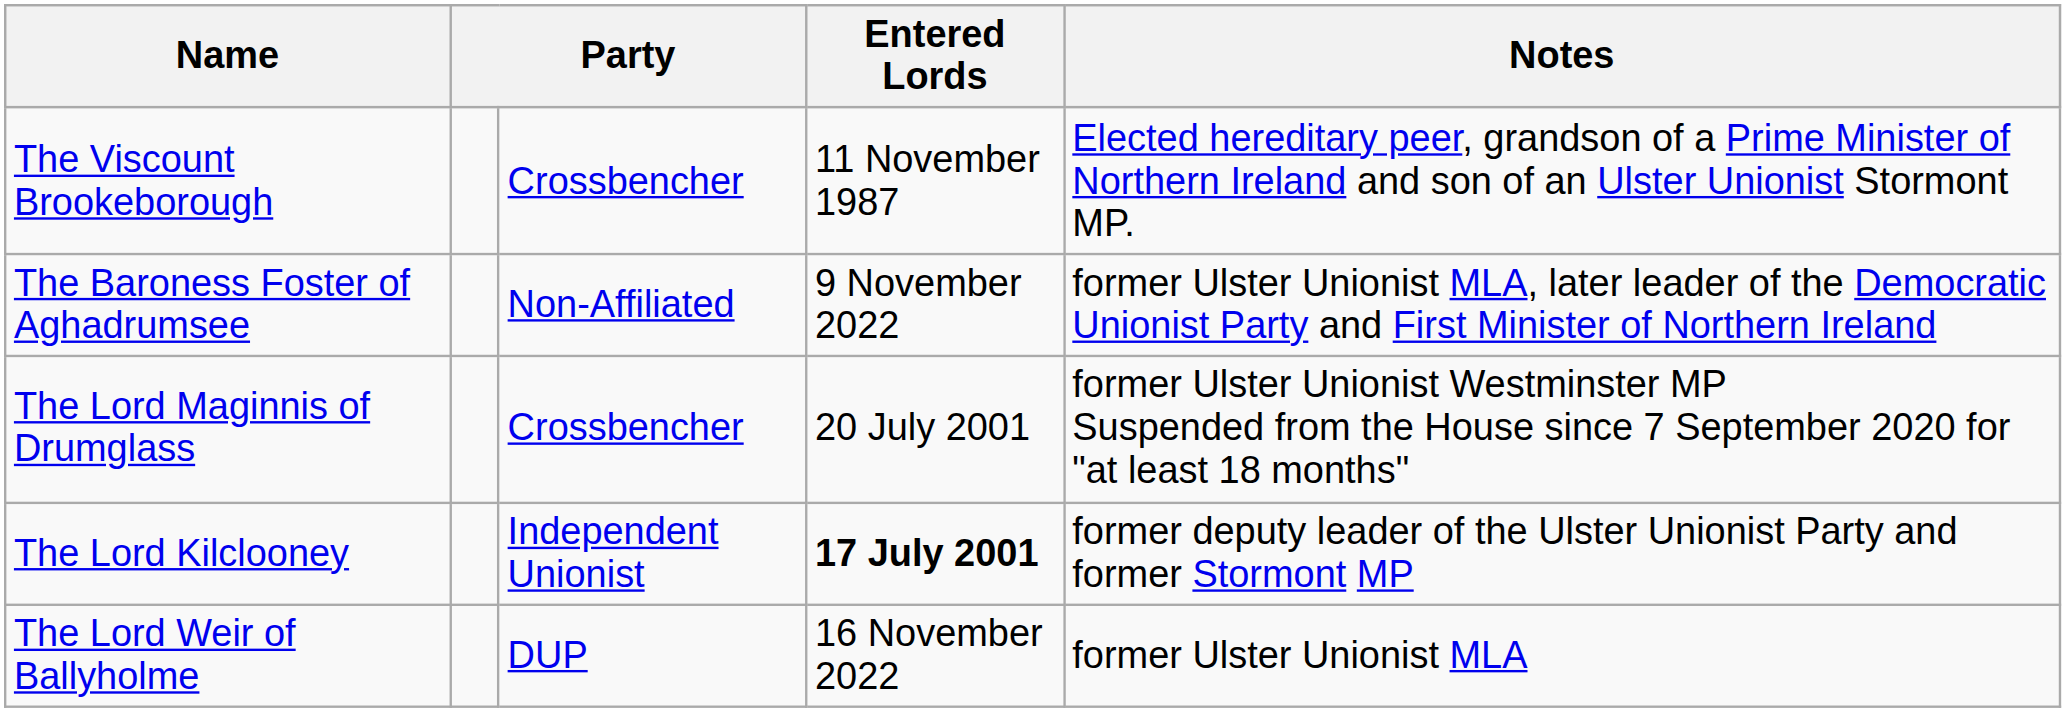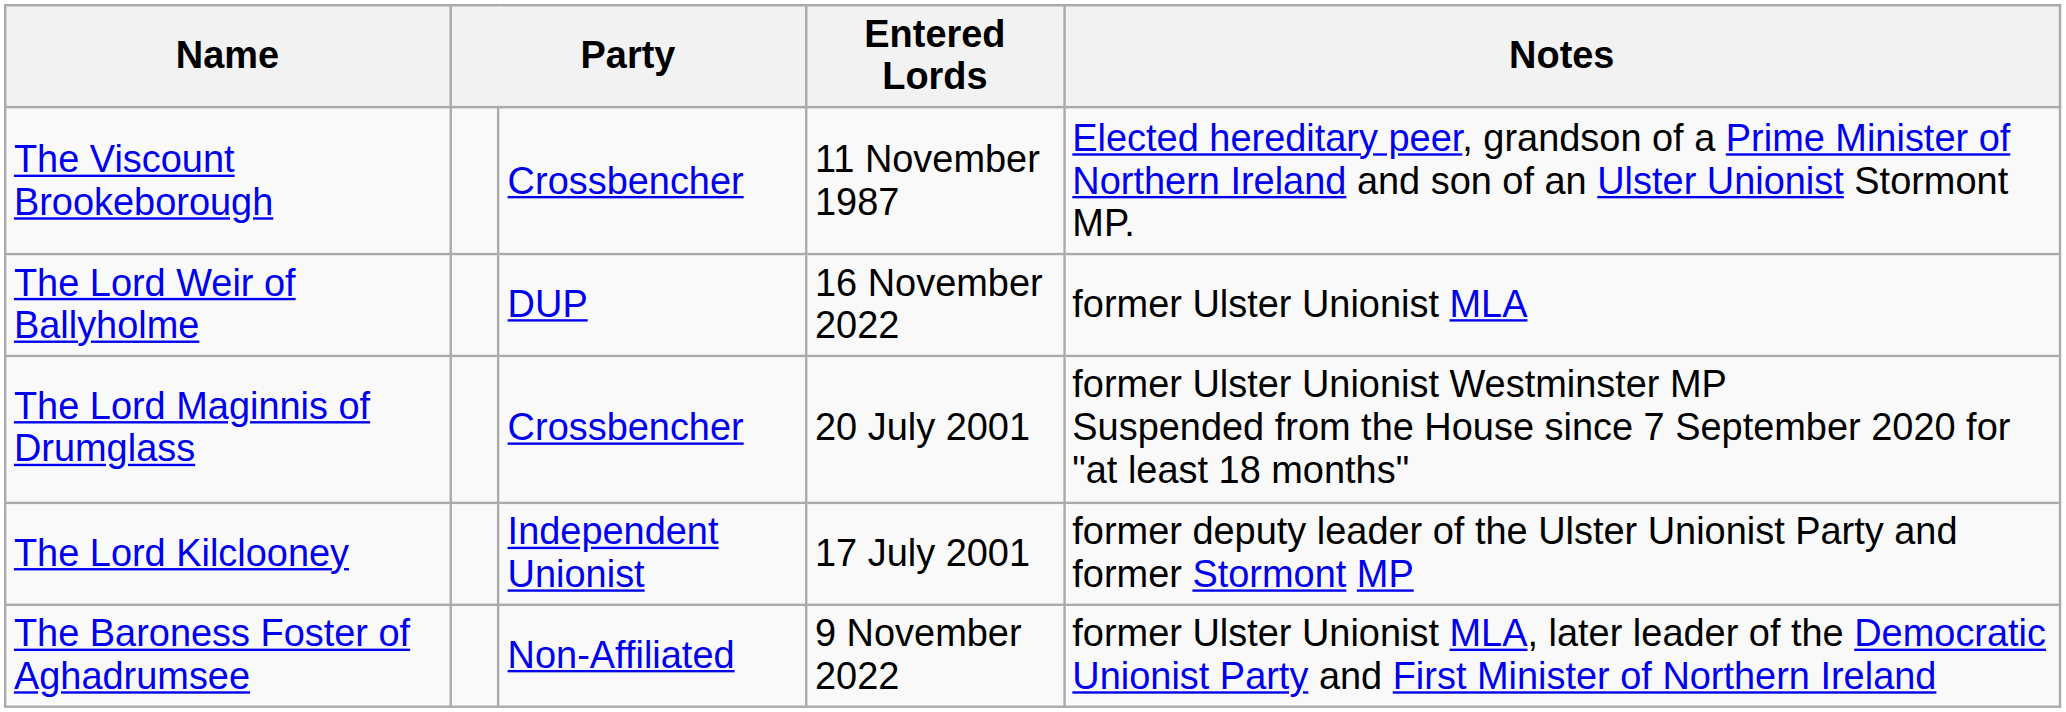rows swapped: (212, 304) <-> (155, 655)
(927, 552) bold -> (923, 552) normal
